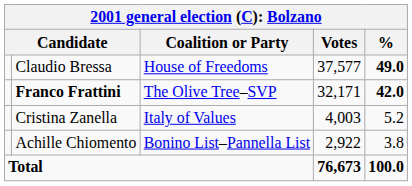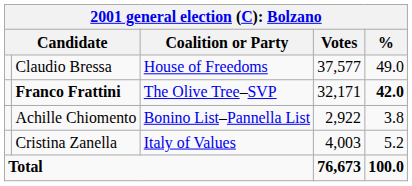(390, 67) bold -> (390, 67) normal
rows swapped: (66, 117) <-> (76, 142)
